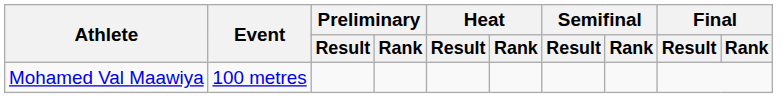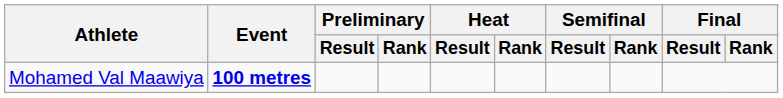(260, 78) normal -> (262, 78) bold
